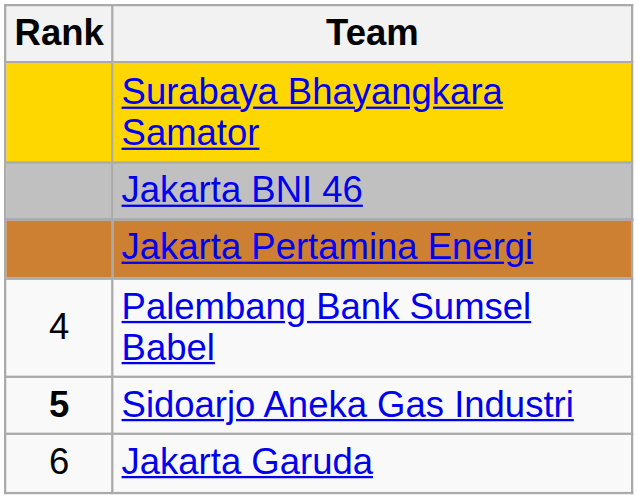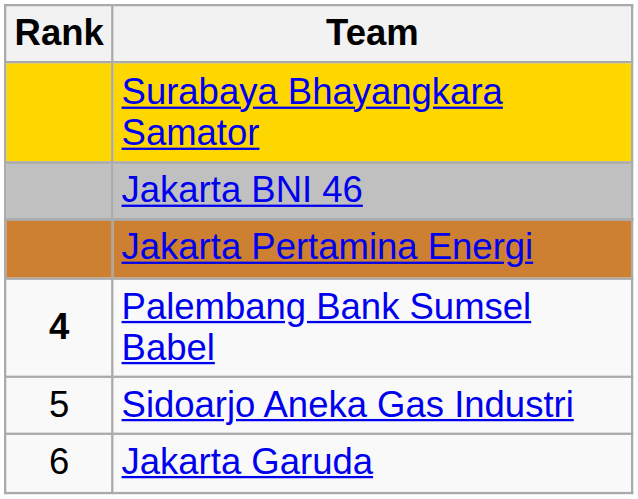(59, 326) normal -> (59, 326) bold
(59, 404) bold -> (59, 404) normal
